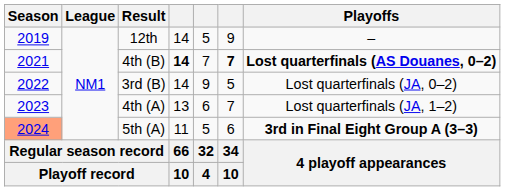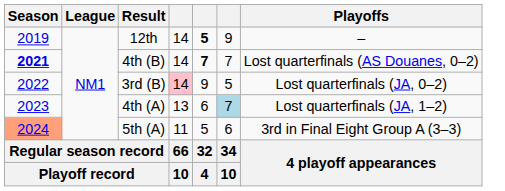(206, 39) normal -> (205, 39) bold
(33, 61) normal -> (33, 61) bold
(181, 61) bold -> (181, 61) normal
(206, 61) normal -> (205, 61) bold
(231, 61) bold -> (228, 61) normal
(371, 61) bold -> (361, 61) normal
(181, 84) no background -> (181, 84) pink background
(231, 106) no background -> (228, 106) lightblue background
(371, 129) bold -> (361, 129) normal
